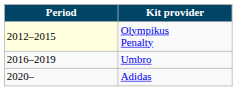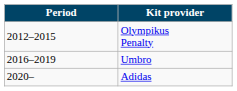(31, 36) lightyellow background -> (31, 36) no background
